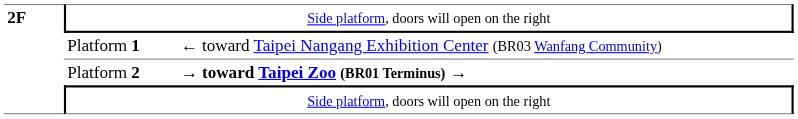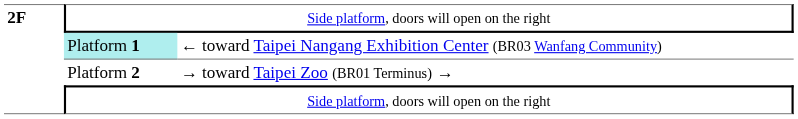(104, 45) no background -> (104, 45) paleturquoise background
(324, 72) bold -> (317, 72) normal
